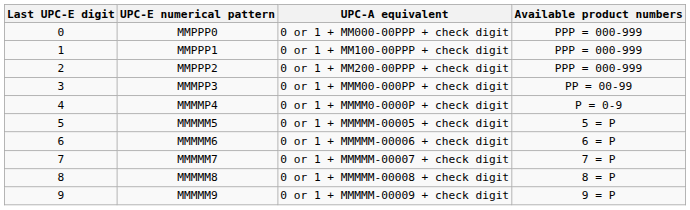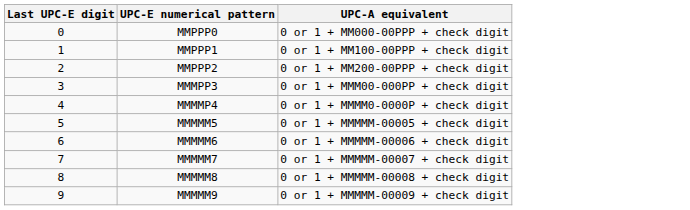- column: (599, 14)
